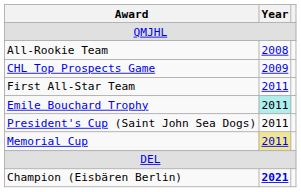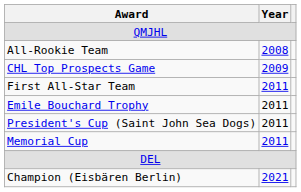(275, 105) paleturquoise background -> (275, 105) no background
(275, 141) khaki background -> (275, 141) no background
(275, 178) bold -> (275, 178) normal
